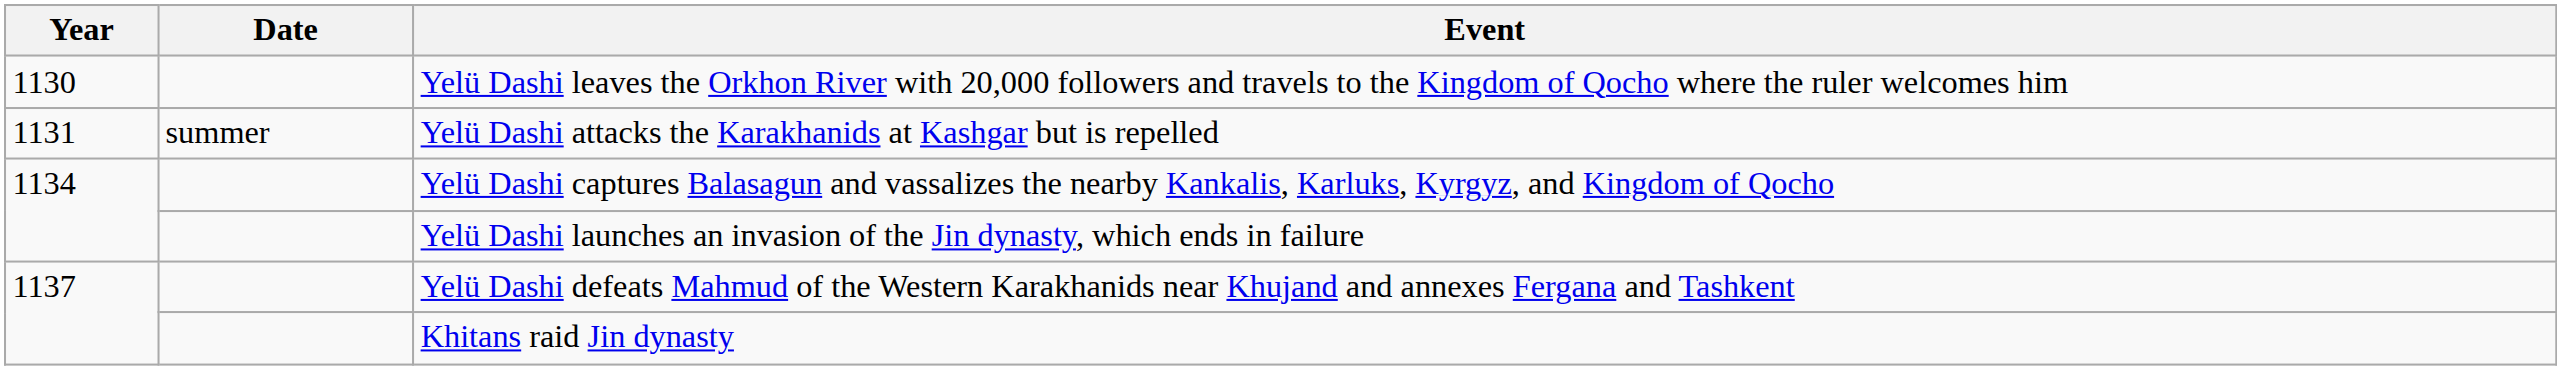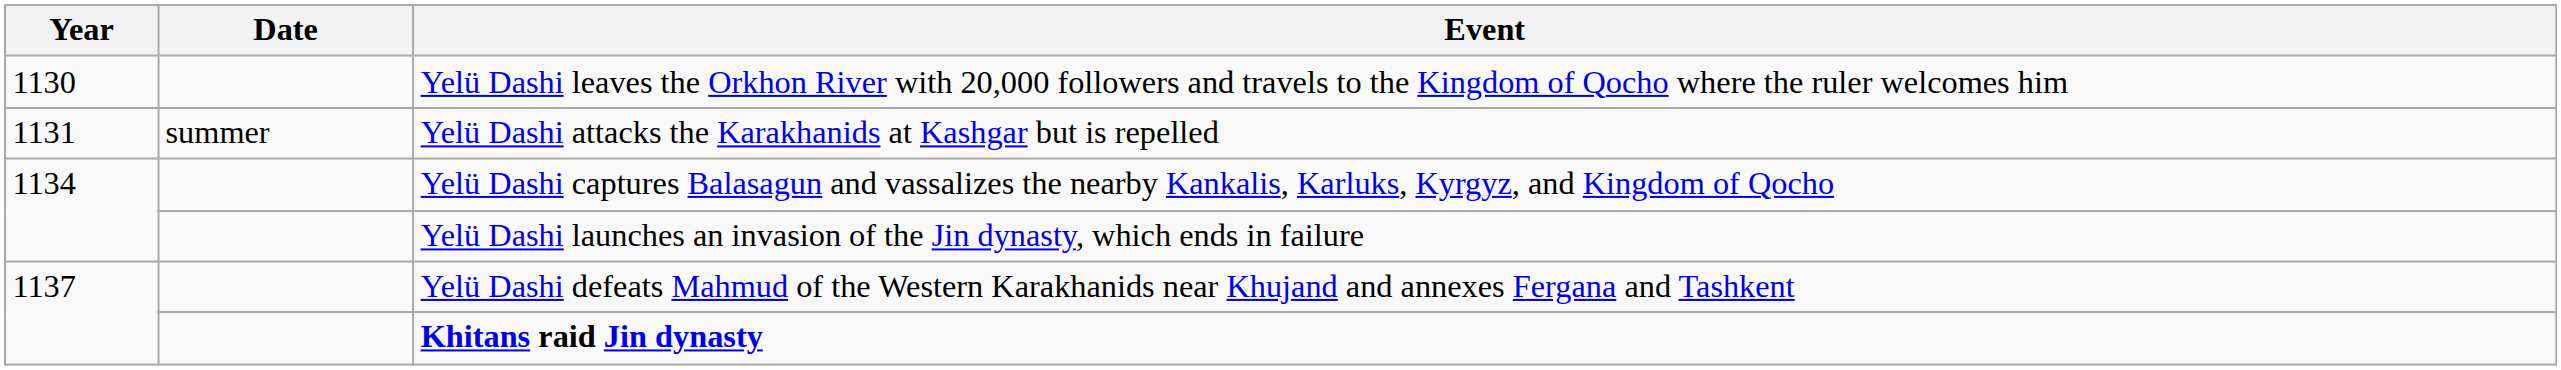(577, 337) normal -> (592, 337) bold
